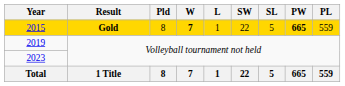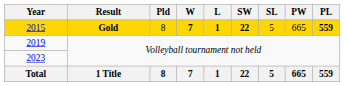(217, 28) normal -> (217, 28) bold
(245, 28) normal -> (245, 28) bold
(299, 28) bold -> (299, 28) normal
(326, 28) normal -> (326, 28) bold
